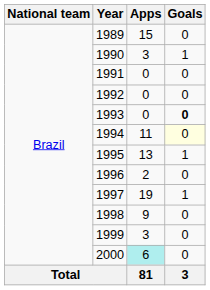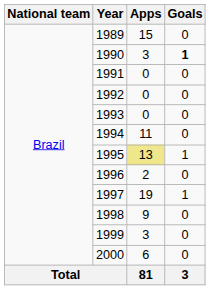(185, 54) normal -> (185, 54) bold
(185, 114) bold -> (185, 114) normal
(185, 134) lightyellow background -> (185, 134) no background
(146, 154) no background -> (146, 154) khaki background
(146, 255) paleturquoise background -> (146, 255) no background
